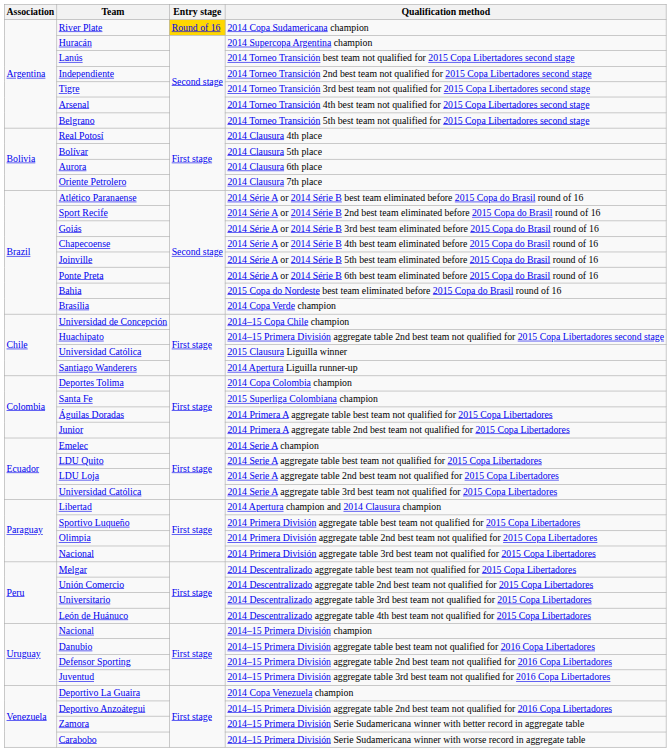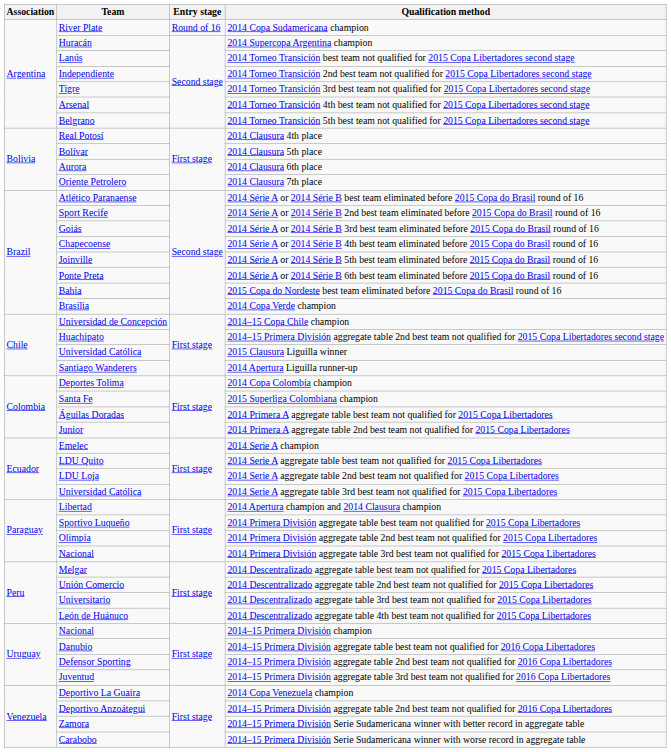(196, 27) gold background -> (196, 27) no background
